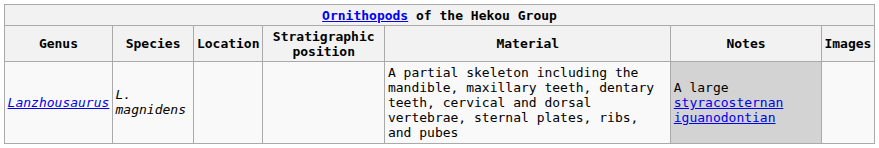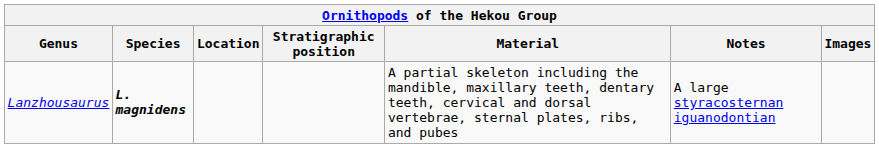(151, 102) normal -> (151, 102) bold
(729, 102) lightgrey background -> (729, 102) no background
